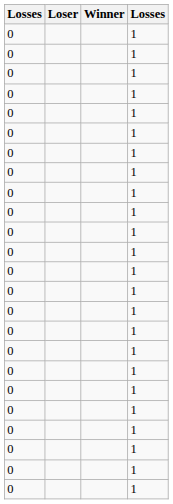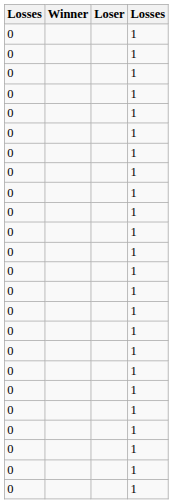columns swapped: (104, 14) <-> (63, 14)
